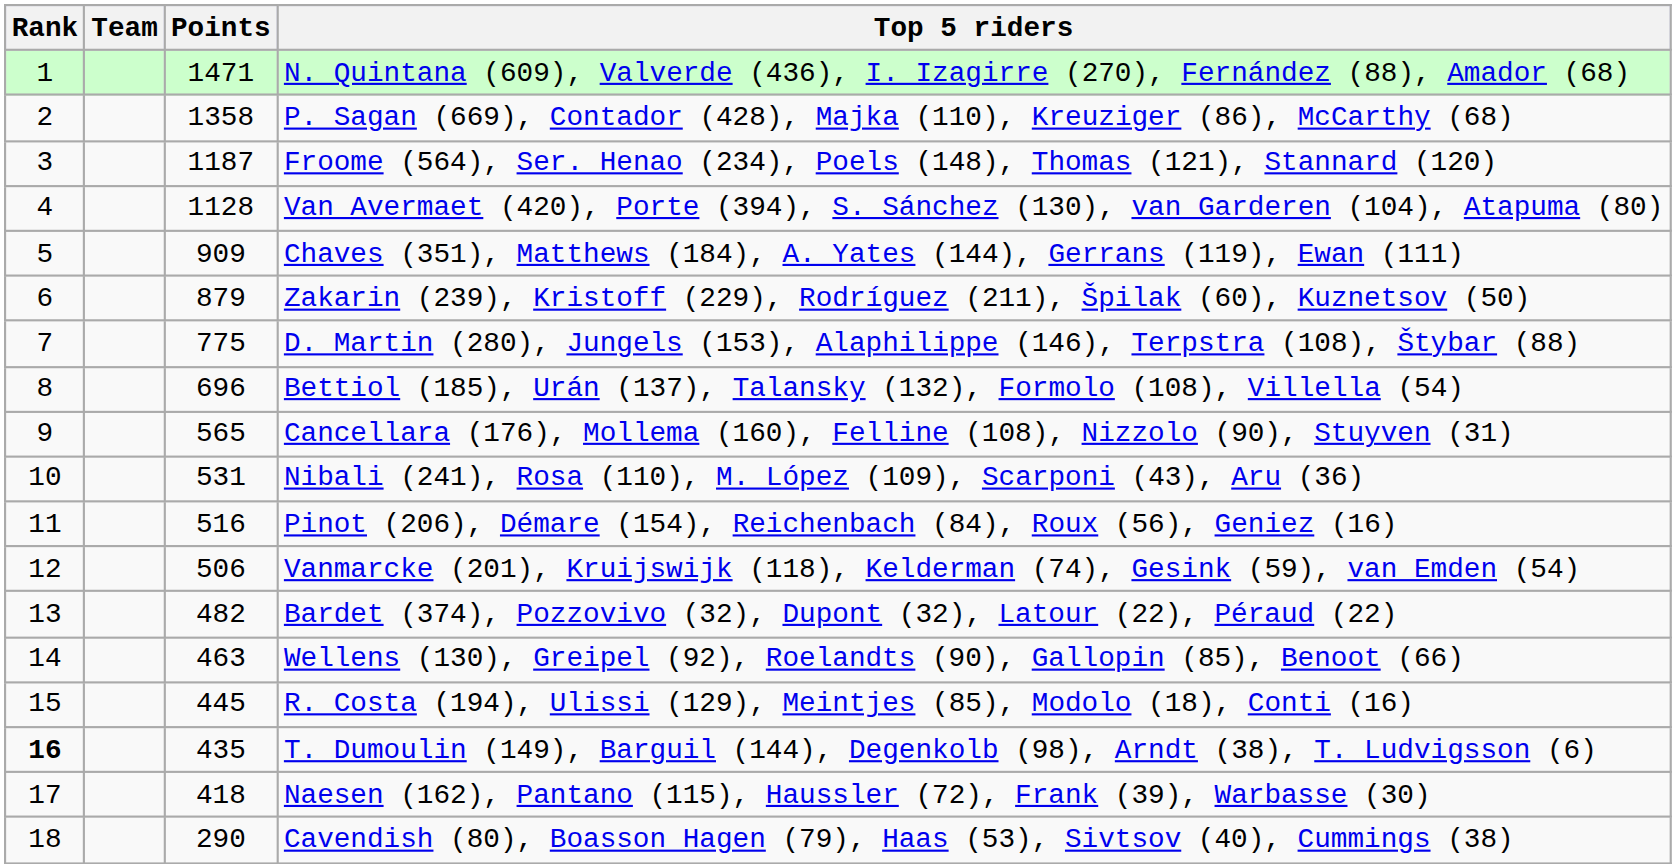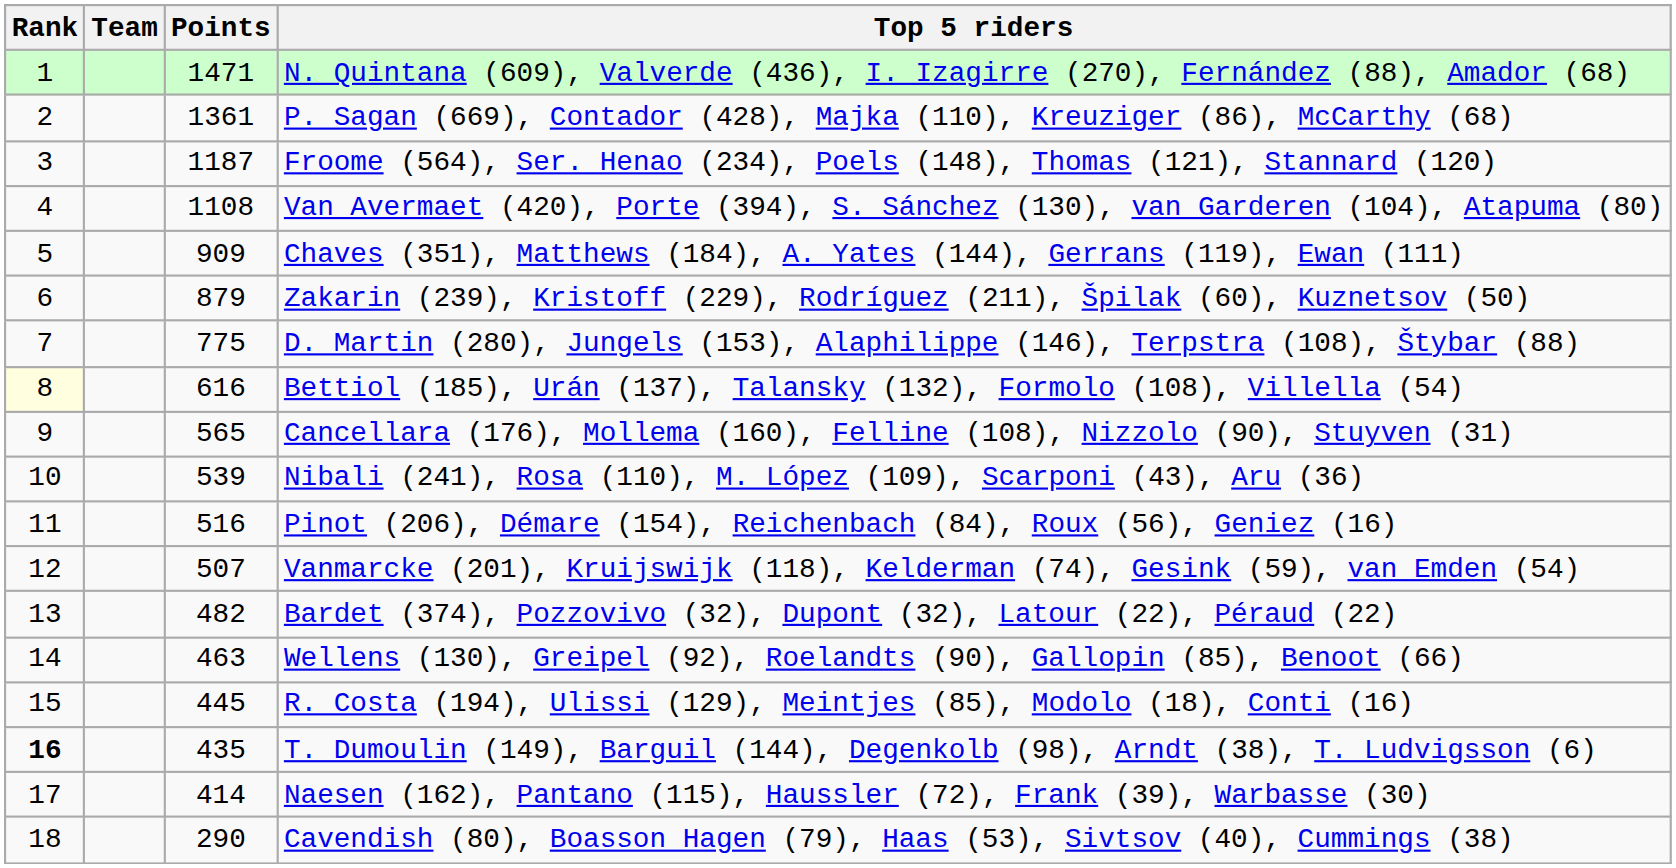(221, 118) 1358 -> (221, 118) 1361
(221, 208) 1128 -> (221, 208) 1108
(45, 389) no background -> (45, 389) lightyellow background
(221, 389) 696 -> (221, 389) 616
(221, 479) 531 -> (221, 479) 539
(221, 569) 506 -> (221, 569) 507
(221, 795) 418 -> (221, 795) 414
